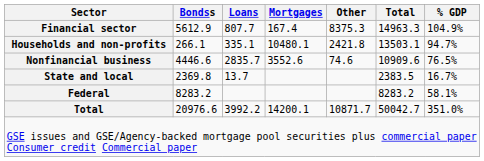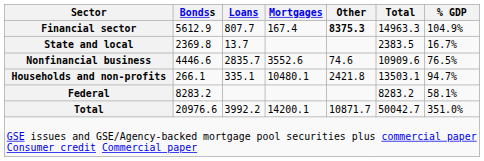(347, 29) normal -> (347, 29) bold
rows swapped: (89, 45) <-> (89, 77)
